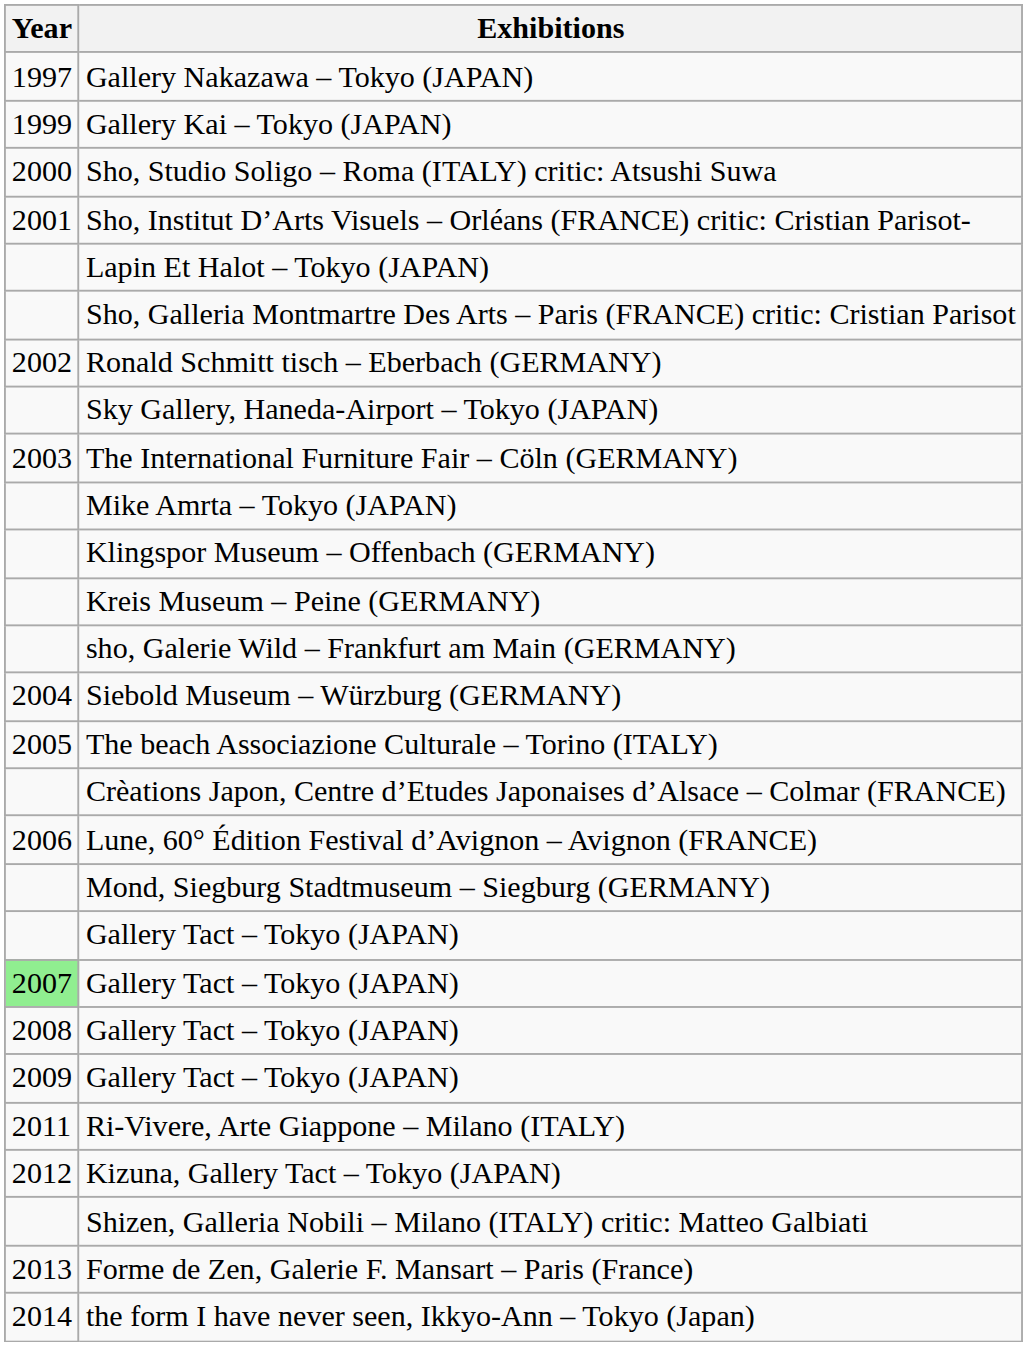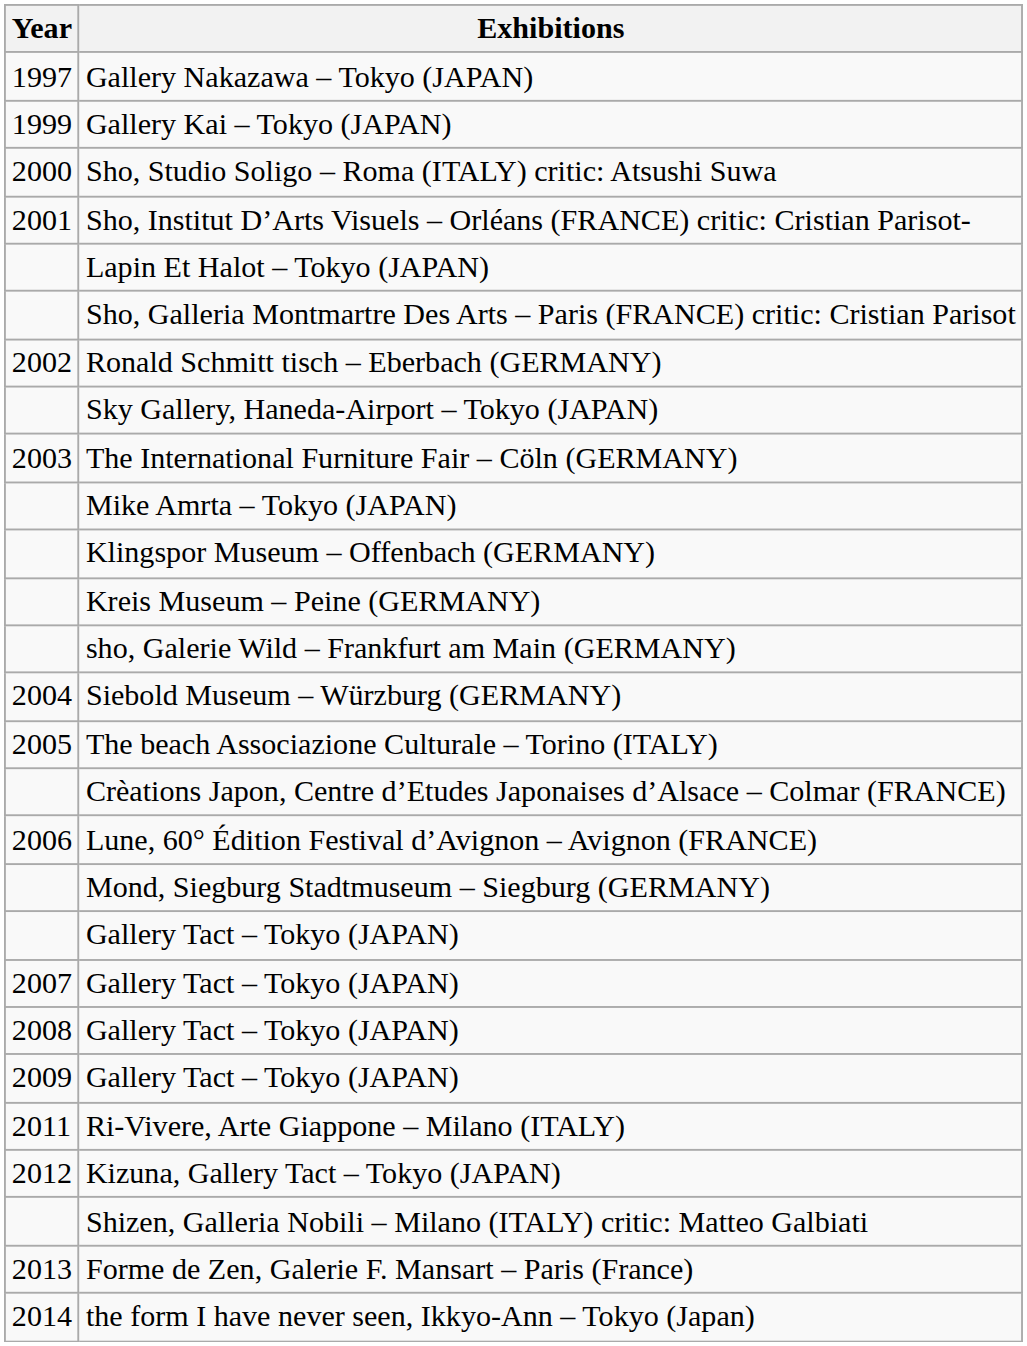(42, 982) lightgreen background -> (42, 982) no background
